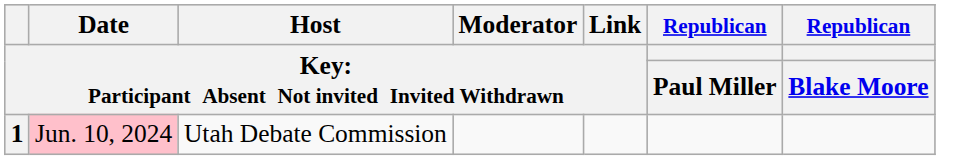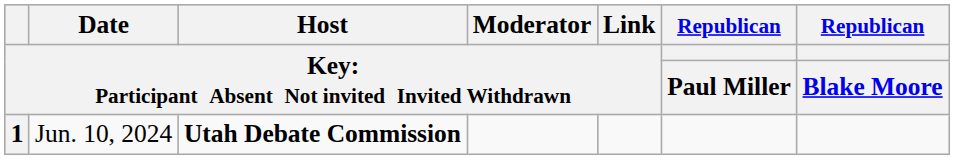(104, 133) pink background -> (104, 133) no background
(315, 133) normal -> (322, 133) bold
